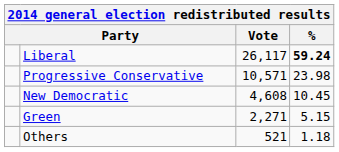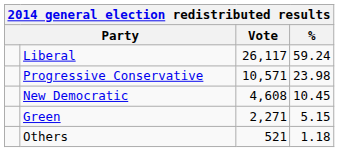(312, 55) bold -> (312, 55) normal
